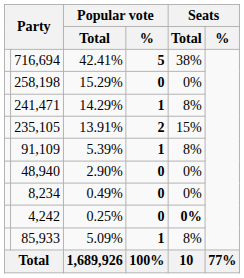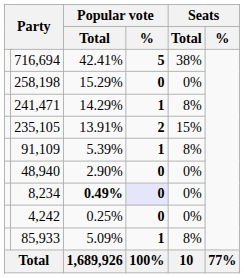(105, 194) normal -> (103, 194) bold
(161, 194) no background -> (161, 194) lavender background
(191, 216) bold -> (192, 216) normal
